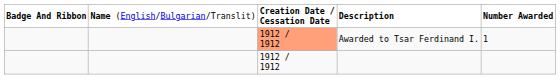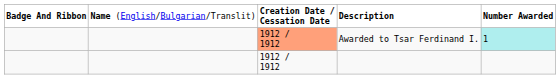(486, 39) no background -> (486, 39) paleturquoise background
